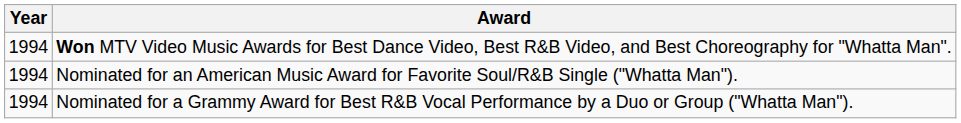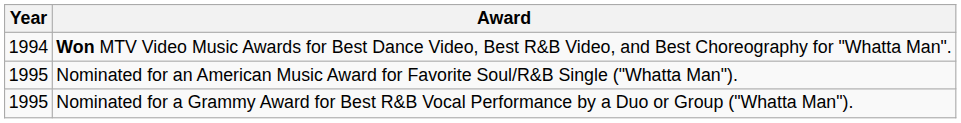(28, 74) 1994 -> (28, 74) 1995
(28, 103) 1994 -> (28, 103) 1995
